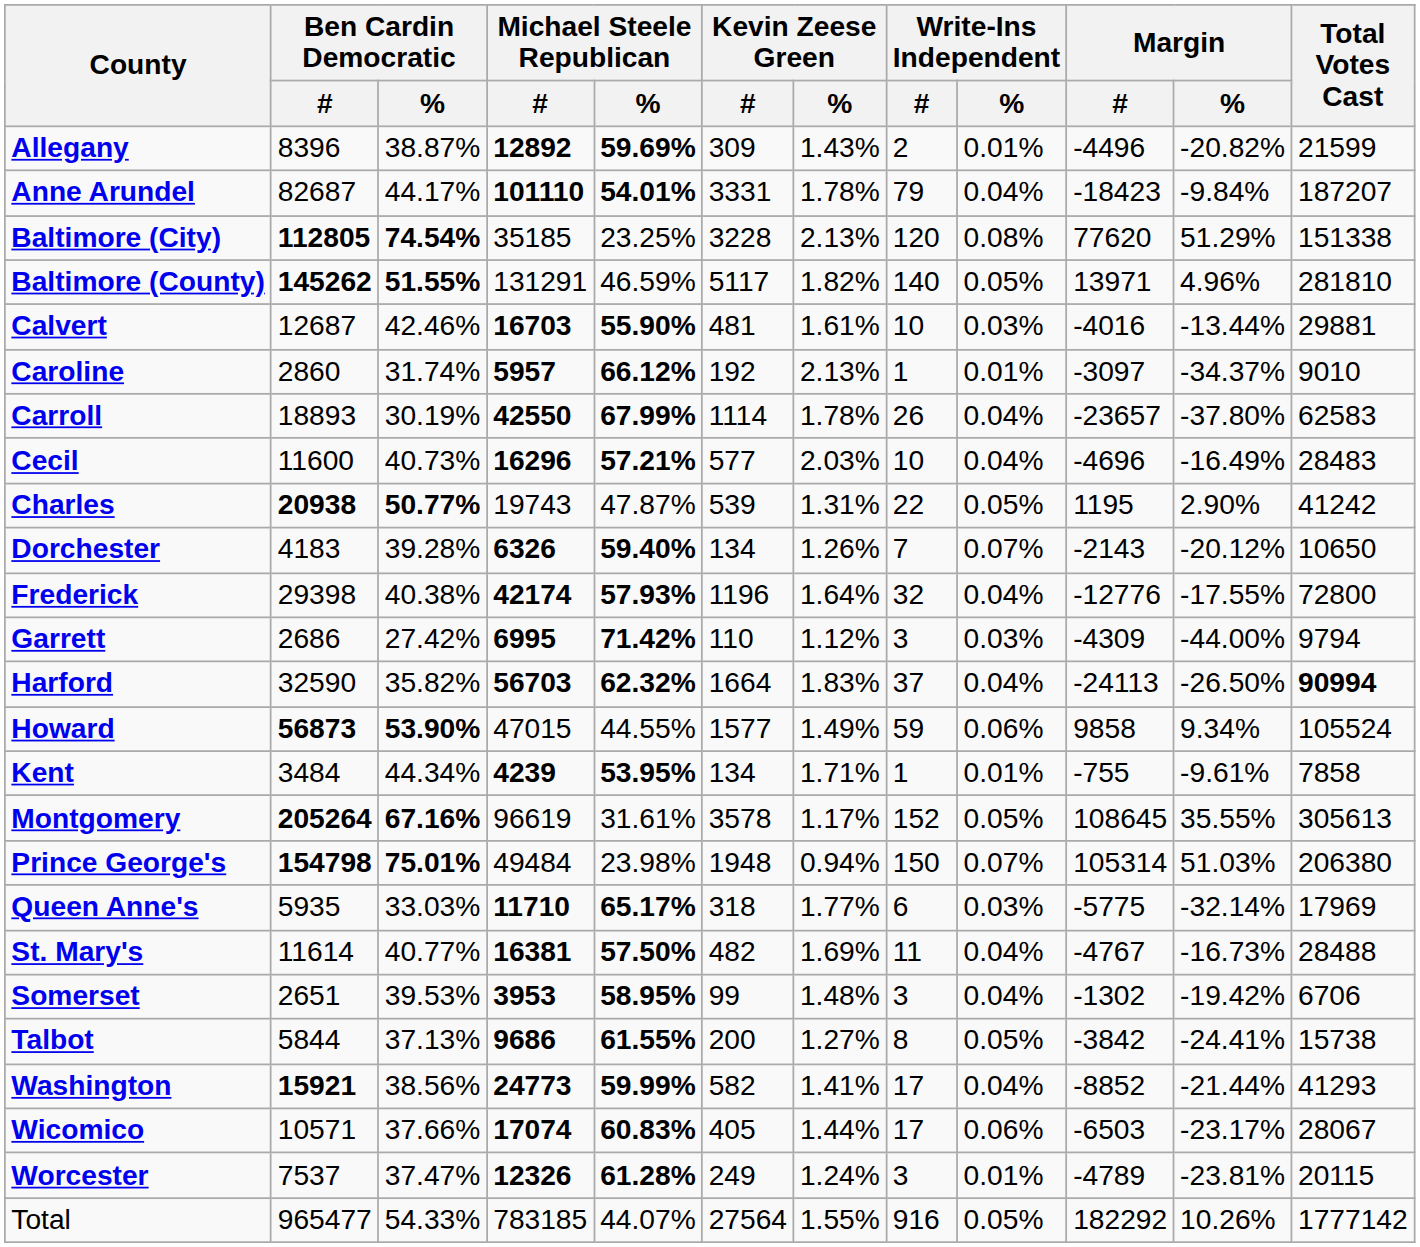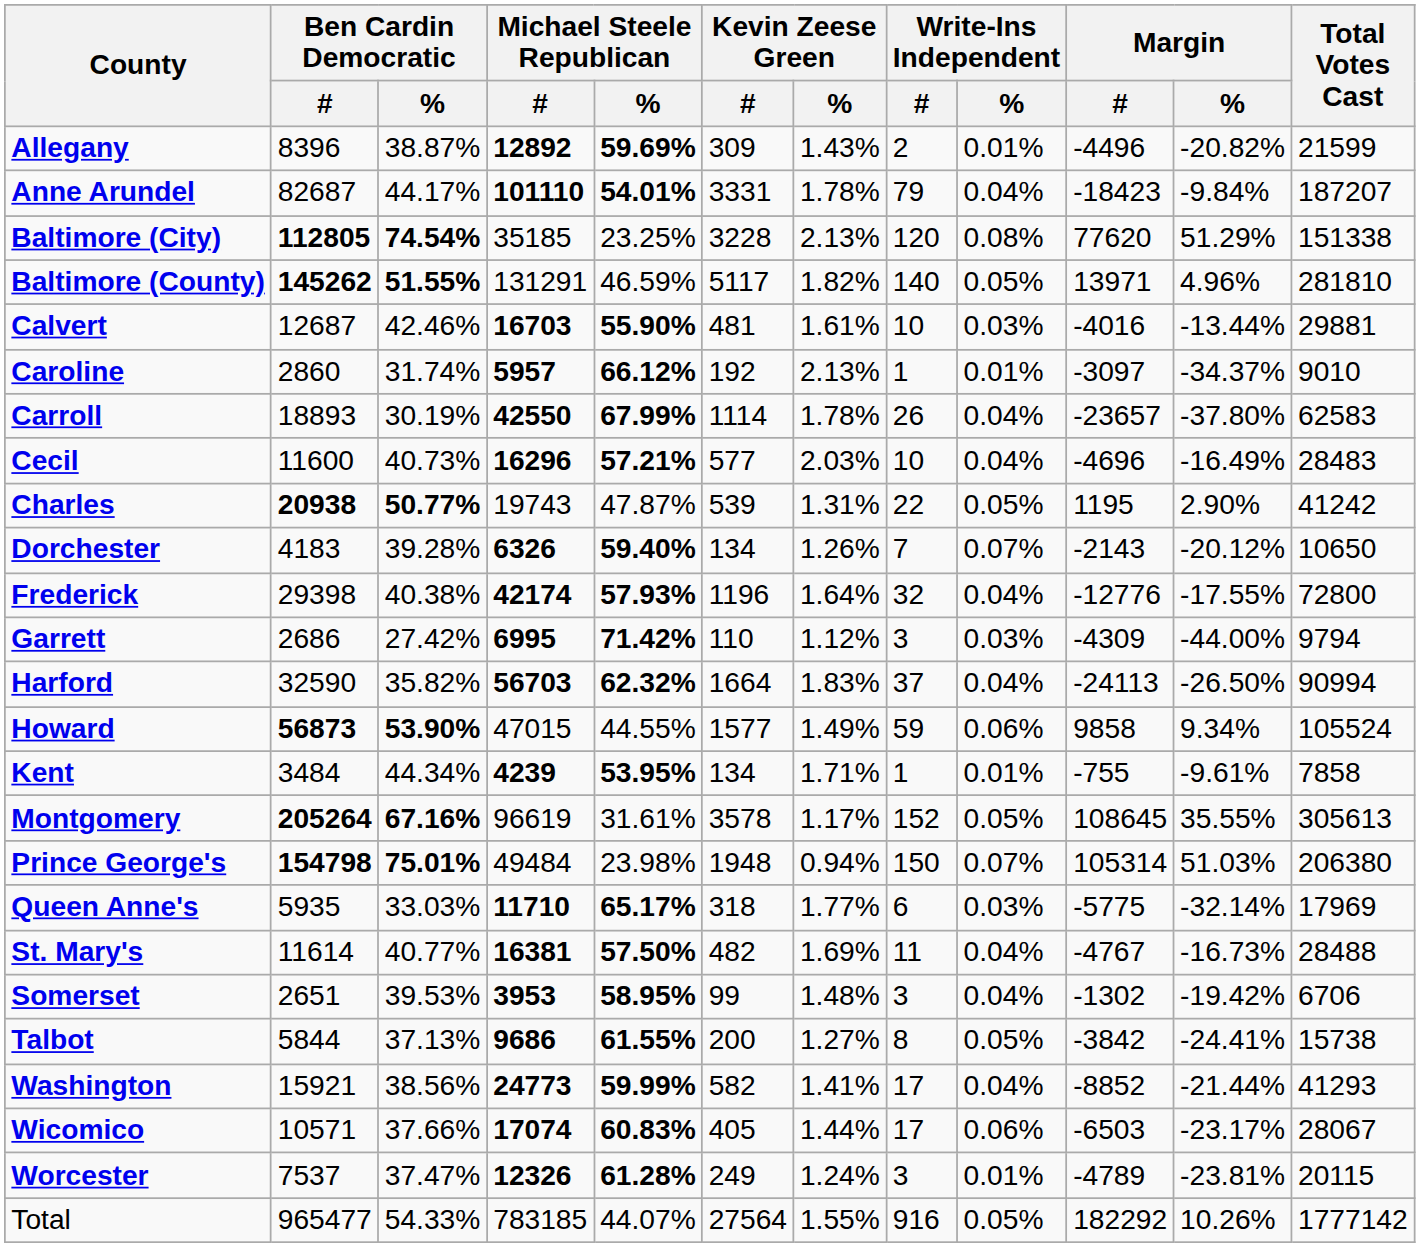(1337, 683) bold -> (1337, 683) normal
(317, 1085) bold -> (317, 1085) normal
